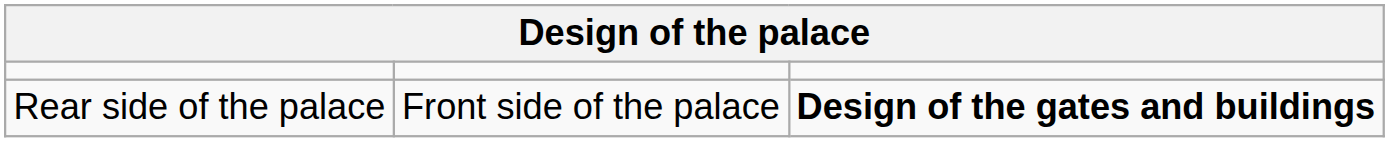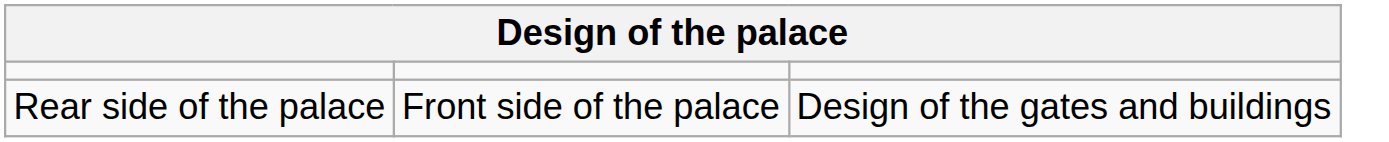(1086, 107) bold -> (1064, 107) normal
